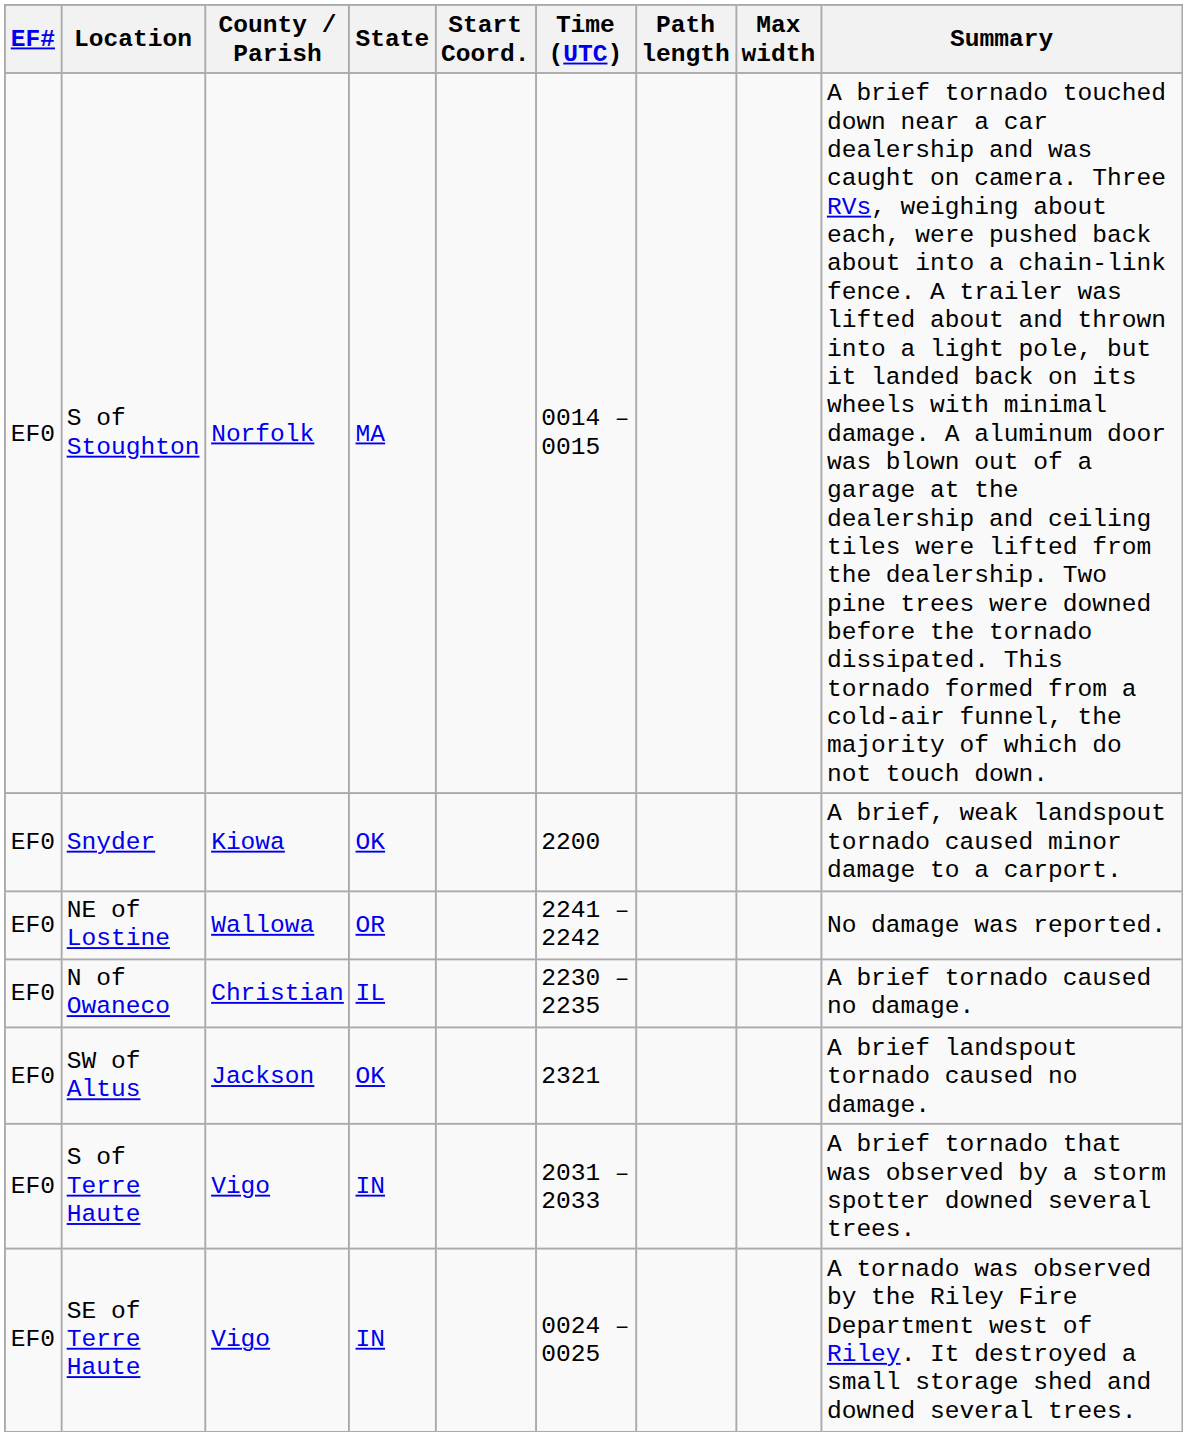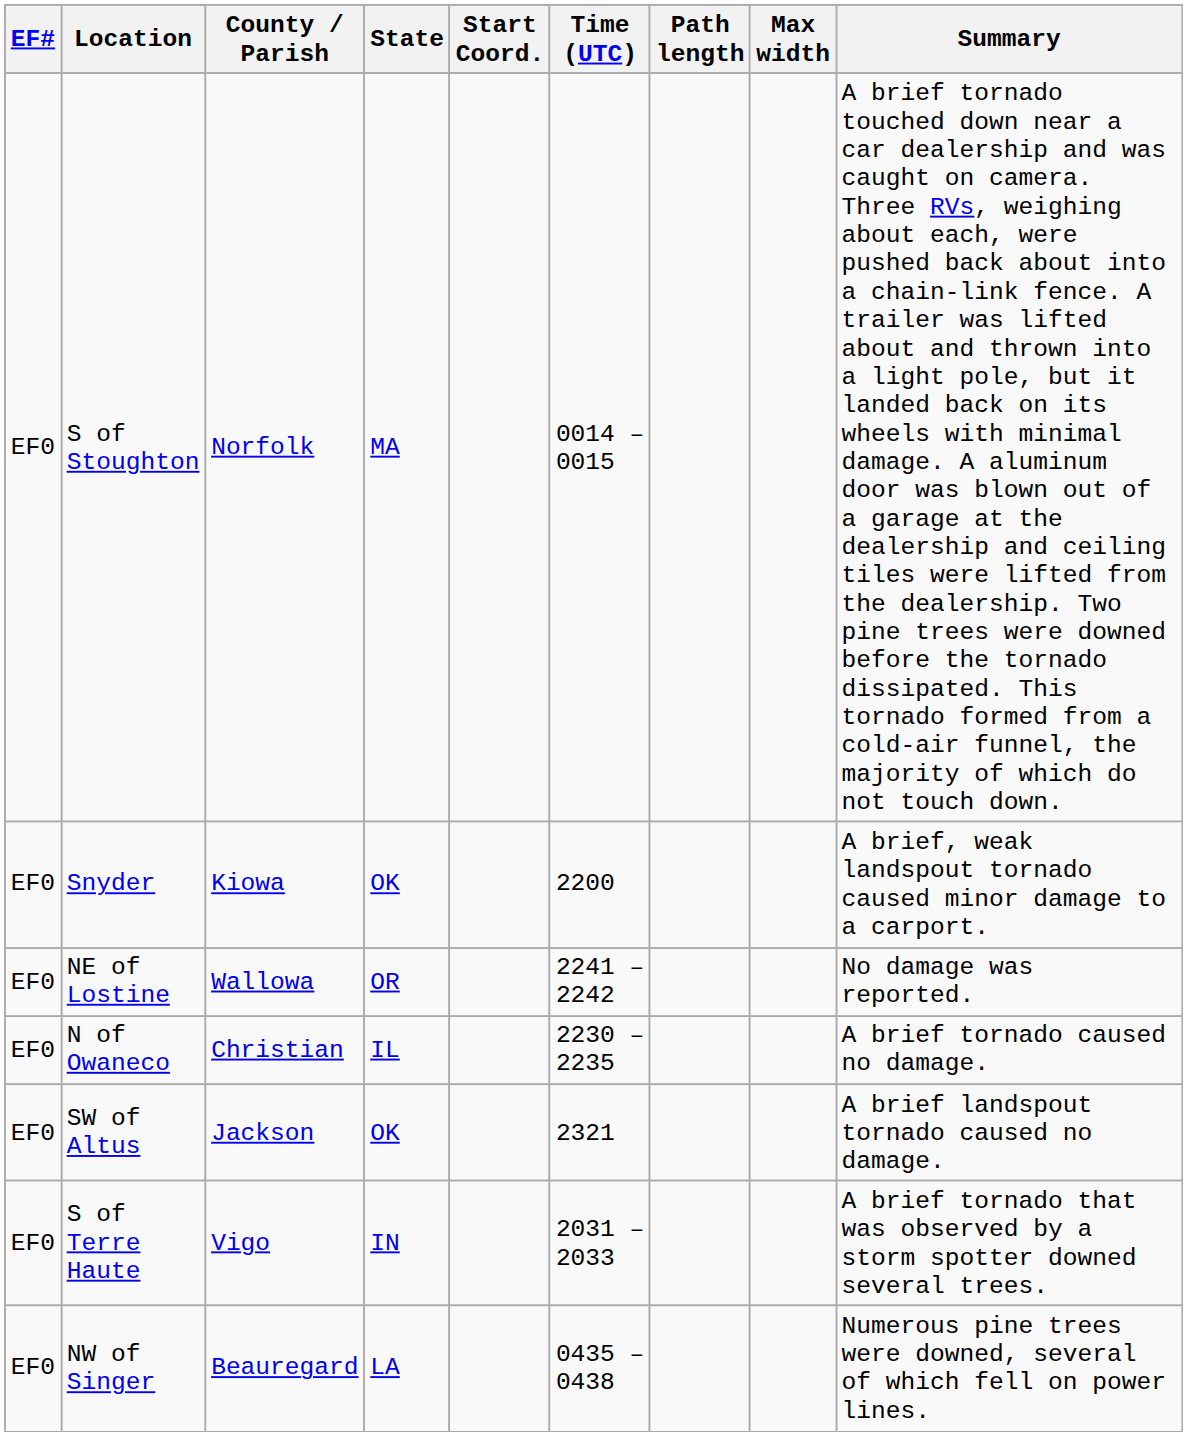- row: (104, 1340)
+ row: (111, 1368)
